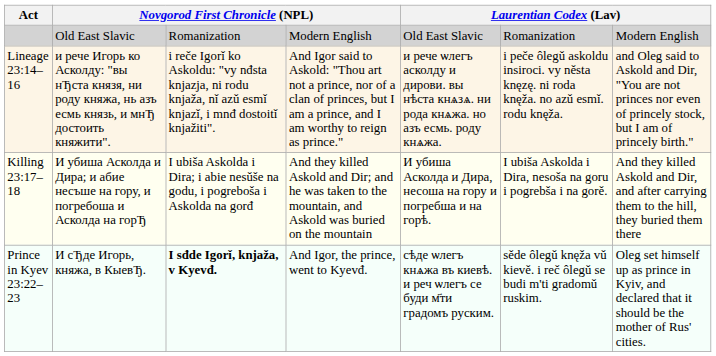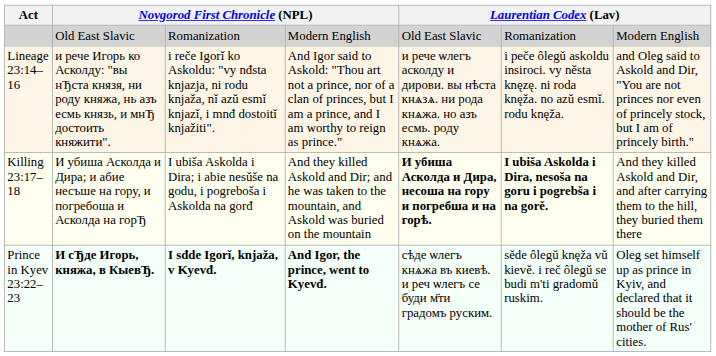(450, 191) normal -> (449, 191) bold
(556, 177) normal -> (550, 184) bold
(101, 262) normal -> (105, 262) bold
(342, 262) normal -> (329, 269) bold
